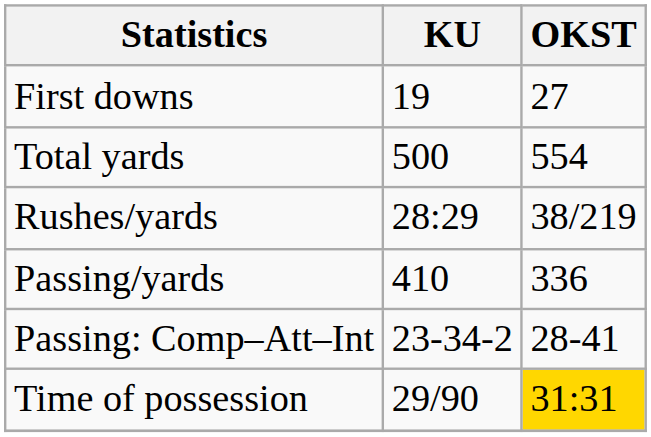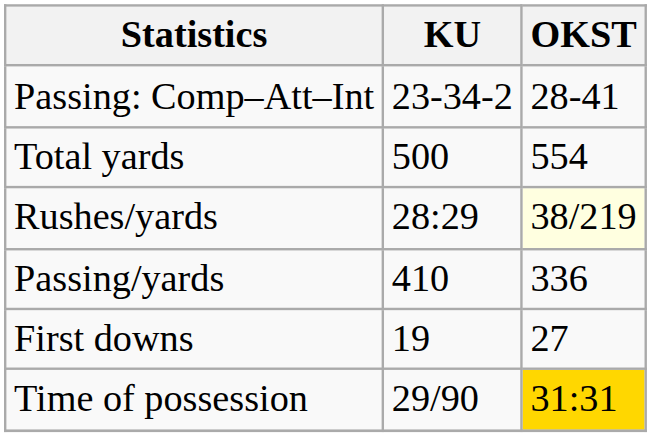rows swapped: (104, 95) <-> (194, 338)
(584, 217) no background -> (584, 217) lightyellow background
